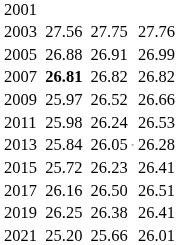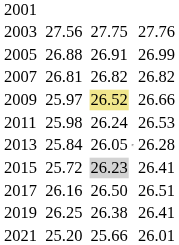(64, 77) bold -> (64, 77) normal
(109, 99) no background -> (109, 99) khaki background
(109, 167) no background -> (109, 167) lightgrey background
